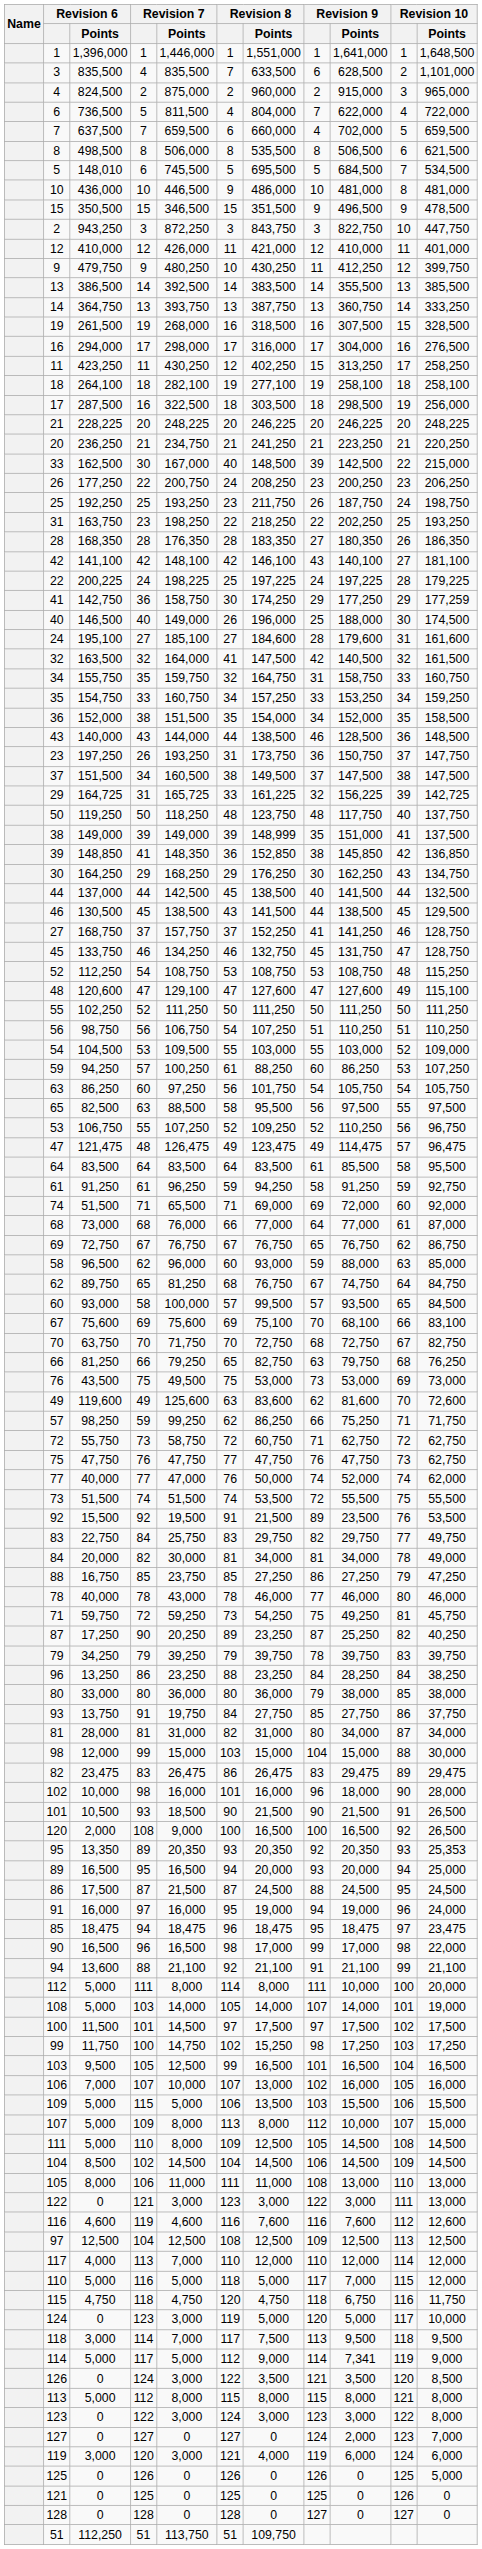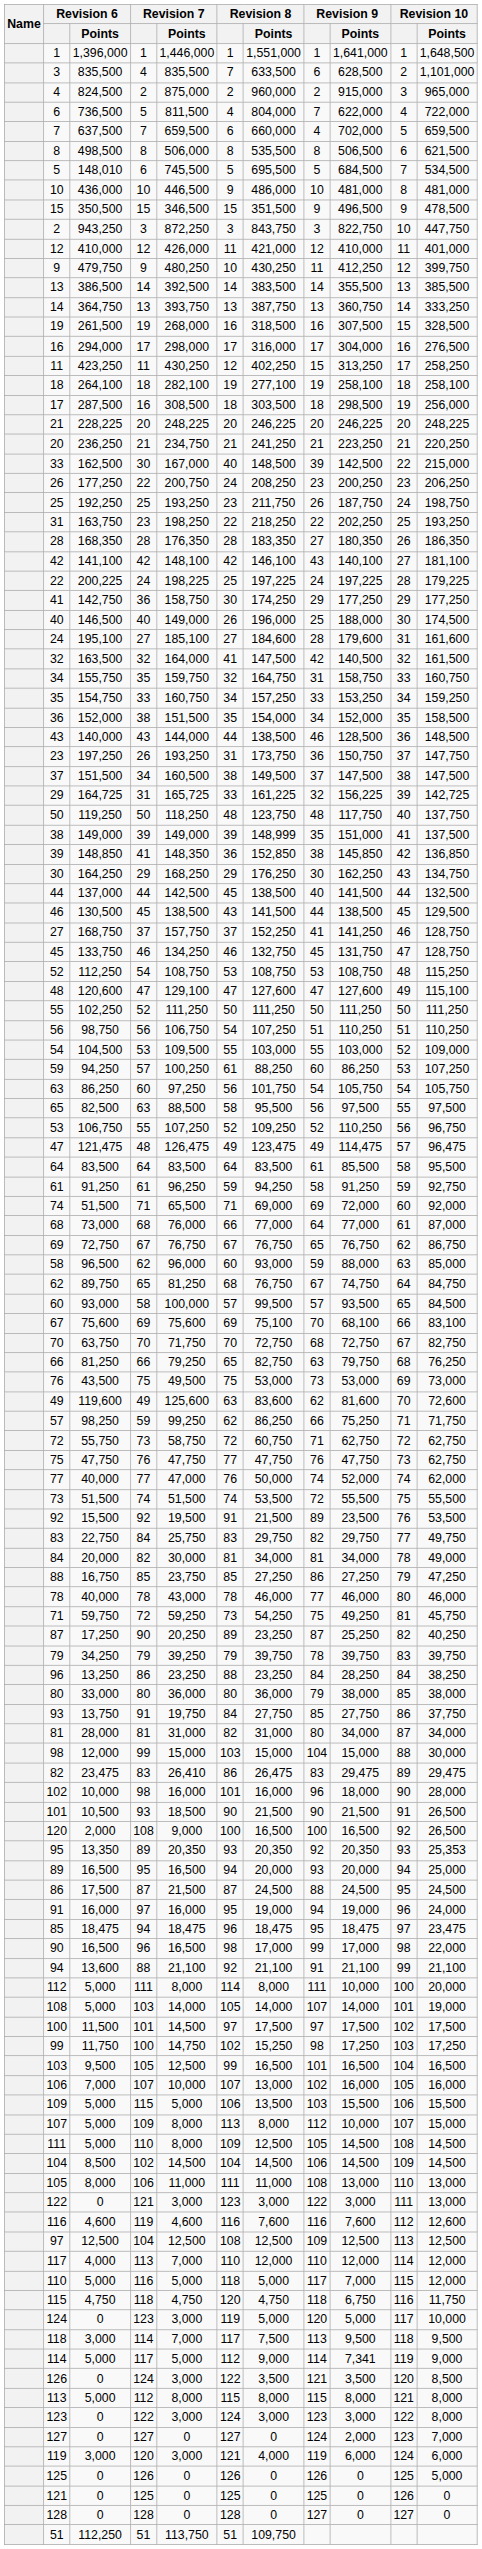(187, 405) 322,500 -> (187, 405) 308,500
(447, 600) 177,259 -> (447, 600) 177,250
(187, 1772) 26,475 -> (187, 1772) 26,410
